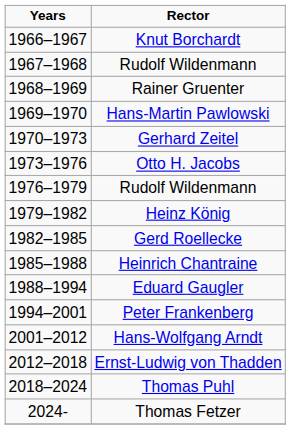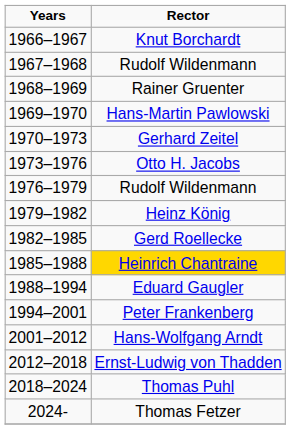(188, 263) no background -> (188, 263) gold background
